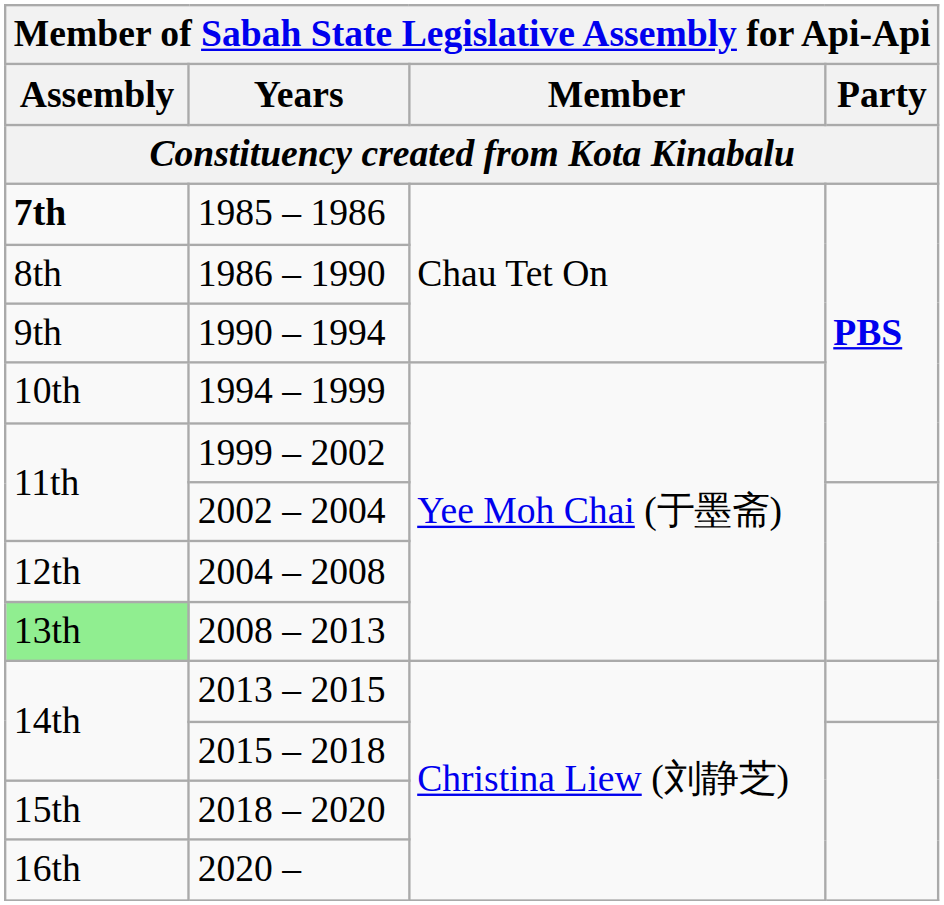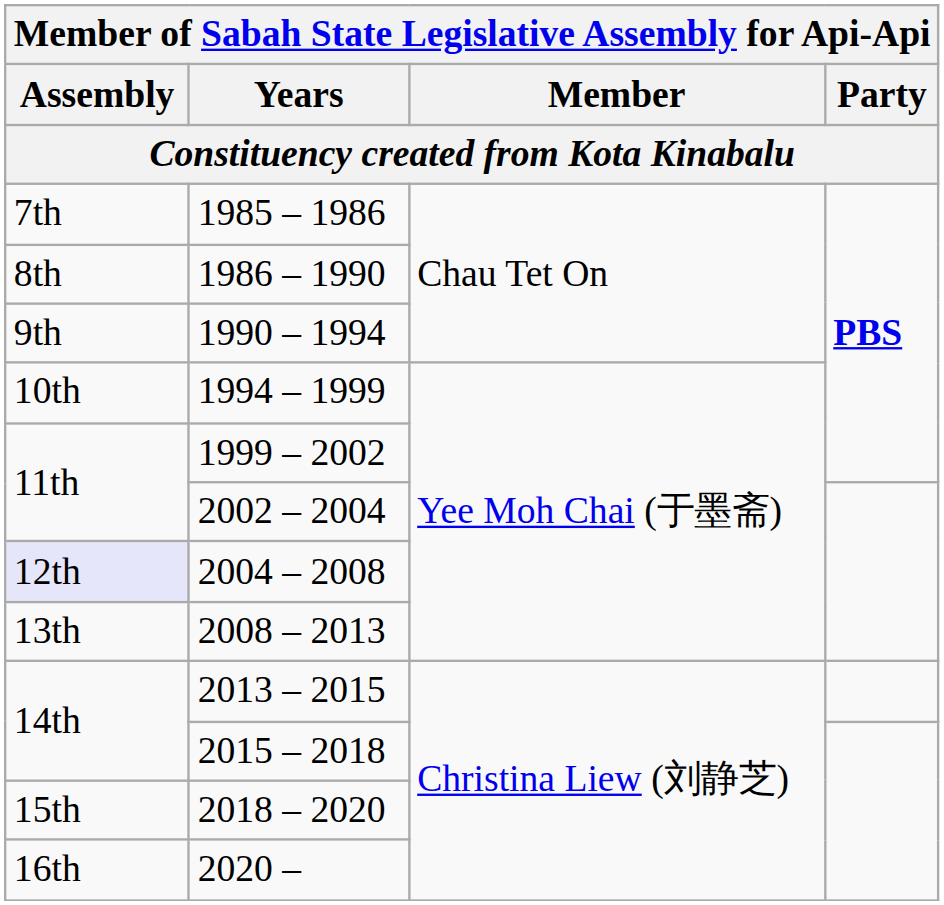(40, 213) bold -> (38, 213) normal
(47, 570) no background -> (47, 570) lavender background
(47, 630) lightgreen background -> (47, 630) no background
